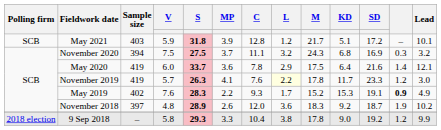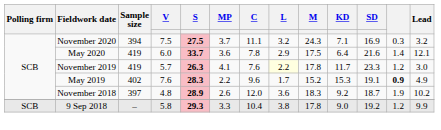- row: (89, 41)
(345, 54) 6.8 -> (342, 41) 7.1
(257, 93) 9.3 -> (254, 80) 9.6
(31, 119) 2018 election -> (30, 106) SCB
